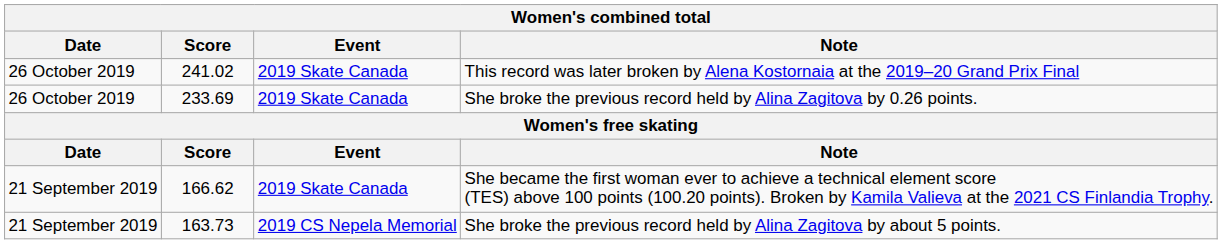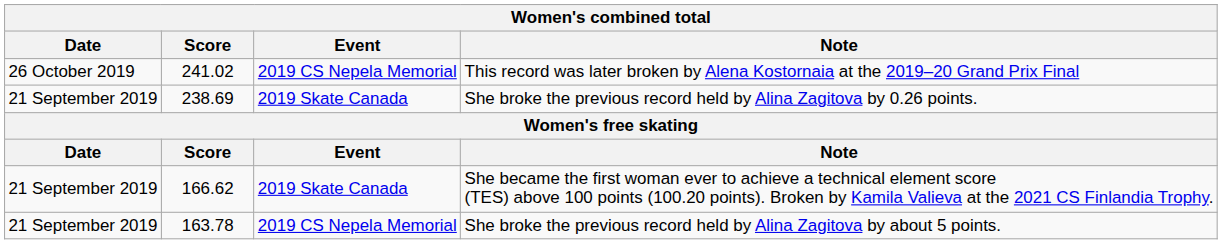(333, 71) 2019 Skate Canada -> (357, 71) 2019 CS Nepela Memorial
(72, 98) 26 October 2019 -> (83, 98) 21 September 2019
(208, 98) 233.69 -> (208, 98) 238.69
(208, 225) 163.73 -> (208, 225) 163.78
